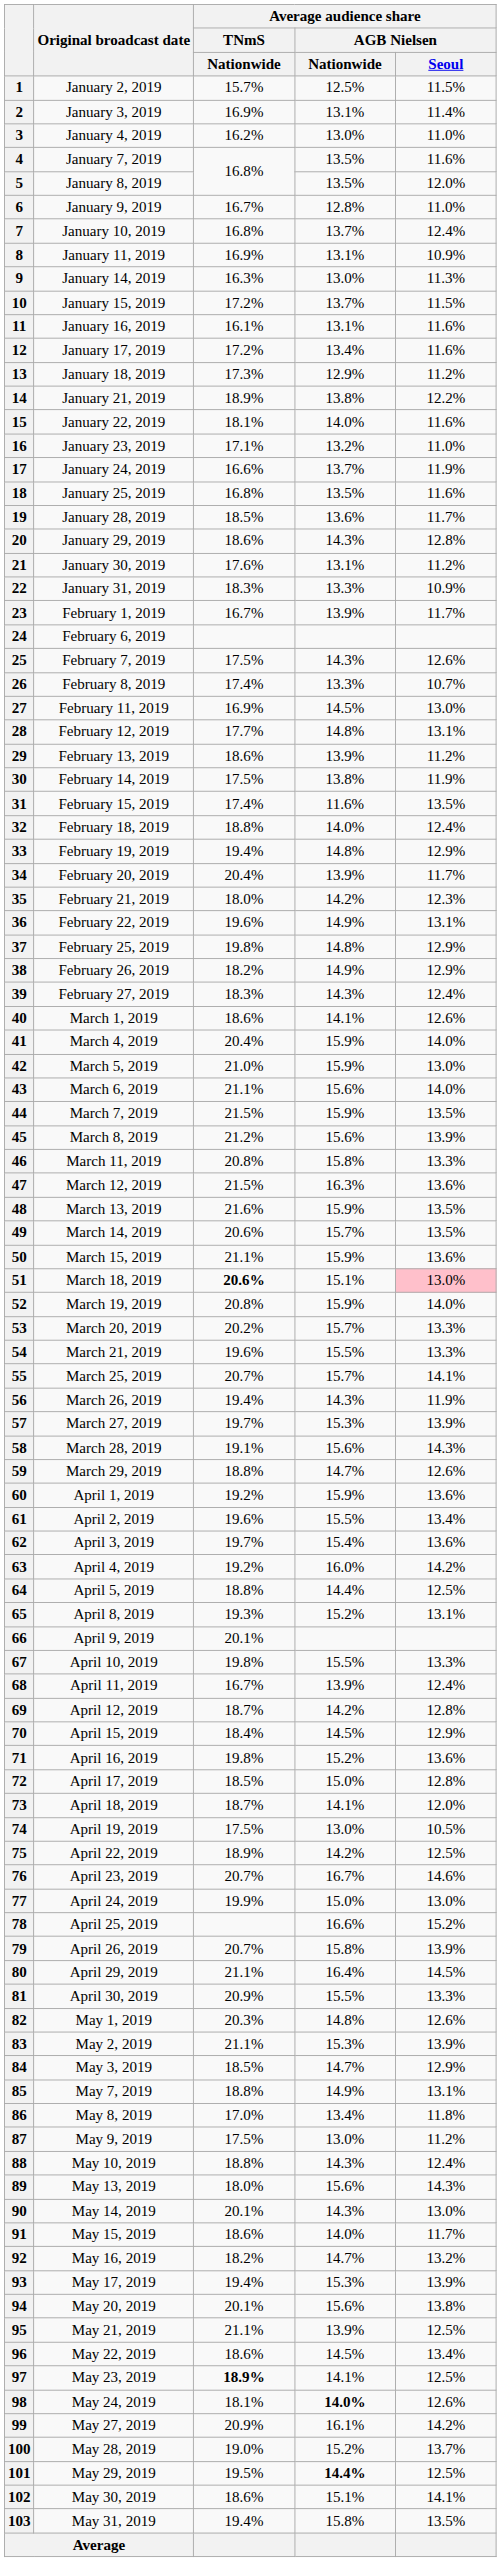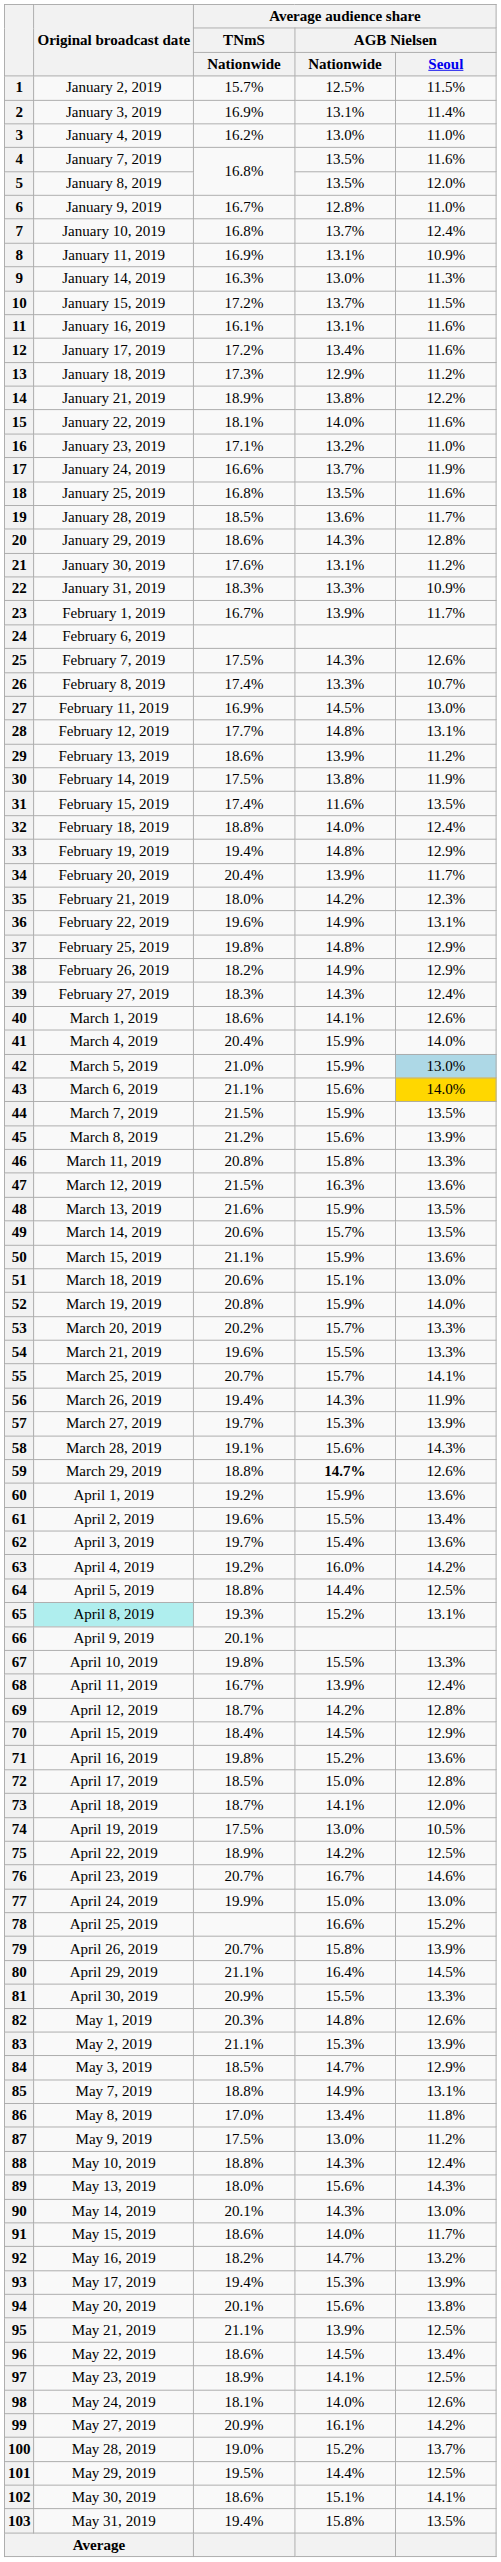(446, 1065) no background -> (446, 1065) lightblue background
(446, 1089) no background -> (446, 1089) gold background
(244, 1280) bold -> (244, 1280) normal
(446, 1280) pink background -> (446, 1280) no background
(345, 1471) normal -> (345, 1471) bold
(114, 1614) no background -> (114, 1614) paleturquoise background
(244, 2377) bold -> (244, 2377) normal
(345, 2401) bold -> (345, 2401) normal
(345, 2473) bold -> (345, 2473) normal
